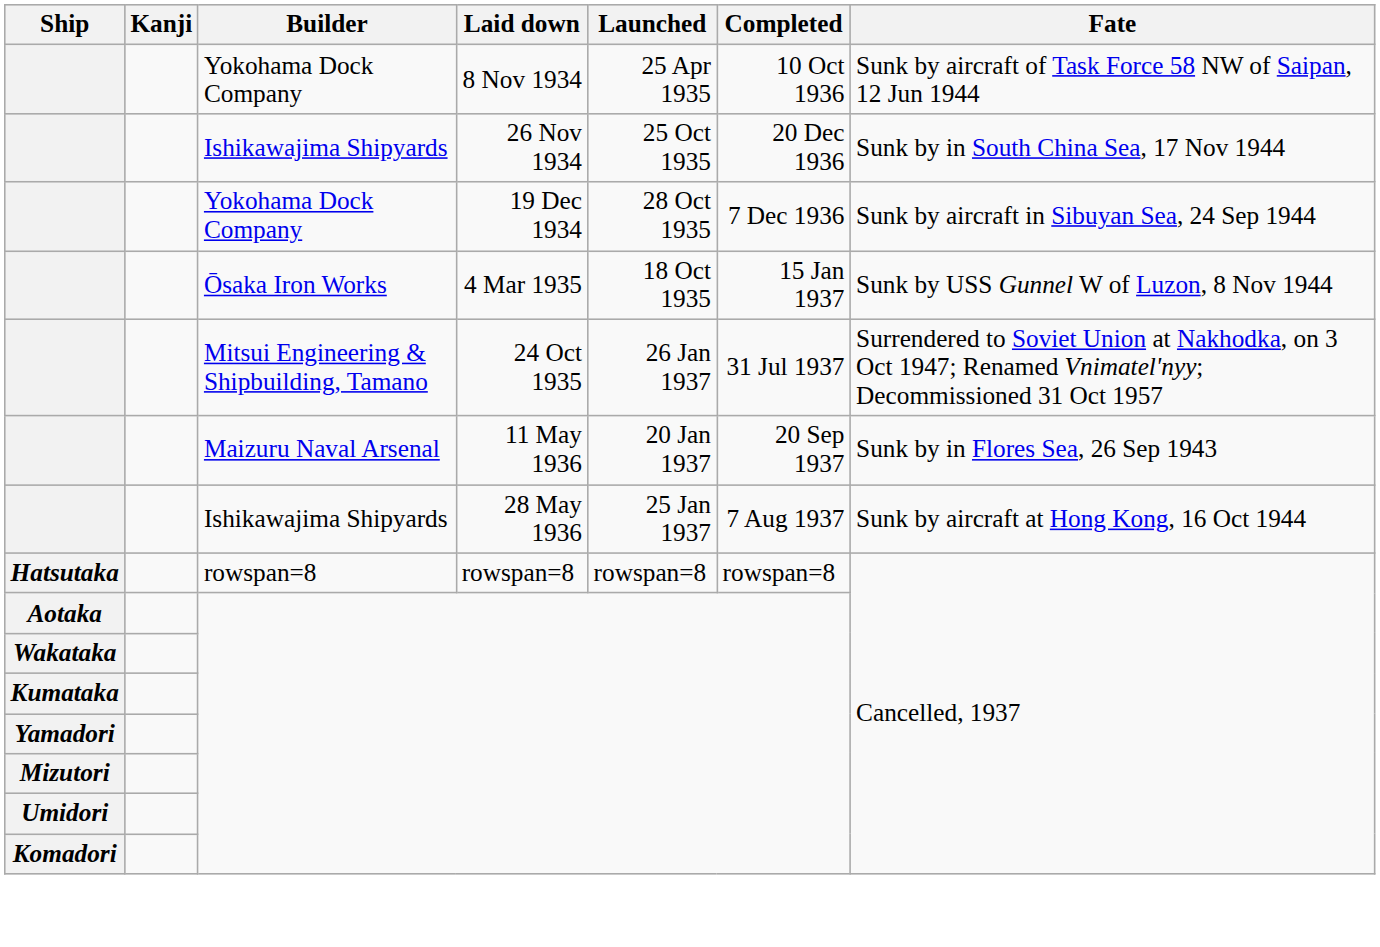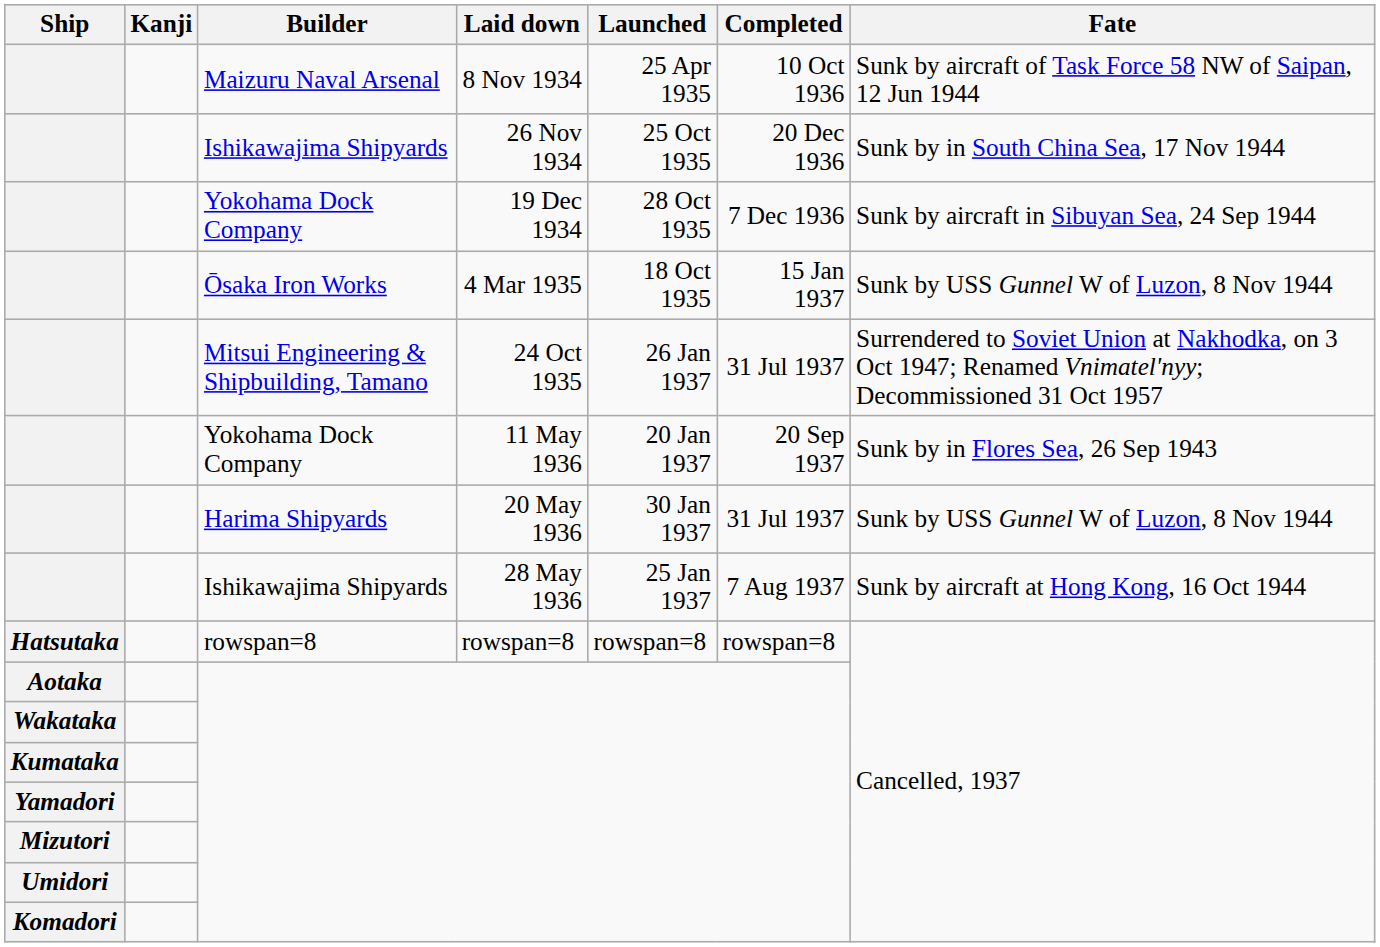(289, 78) Yokohama Dock Company -> (322, 78) Maizuru Naval Arsenal
(322, 449) Maizuru Naval Arsenal -> (289, 449) Yokohama Dock Company
+ row: (65, 519)
